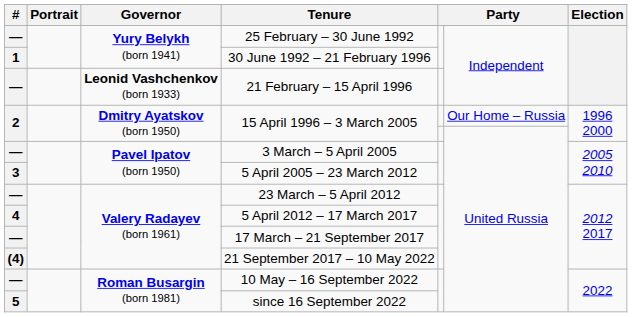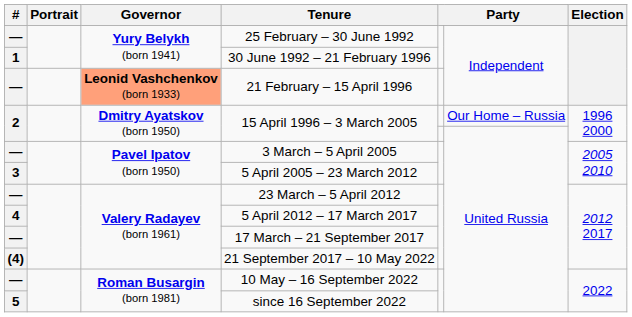(151, 86) no background -> (151, 86) lightsalmon background
